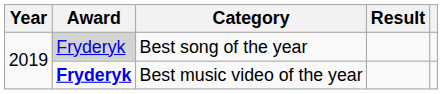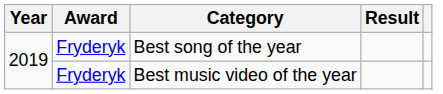(91, 46) lightgrey background -> (91, 46) no background
(94, 74) bold -> (91, 74) normal
